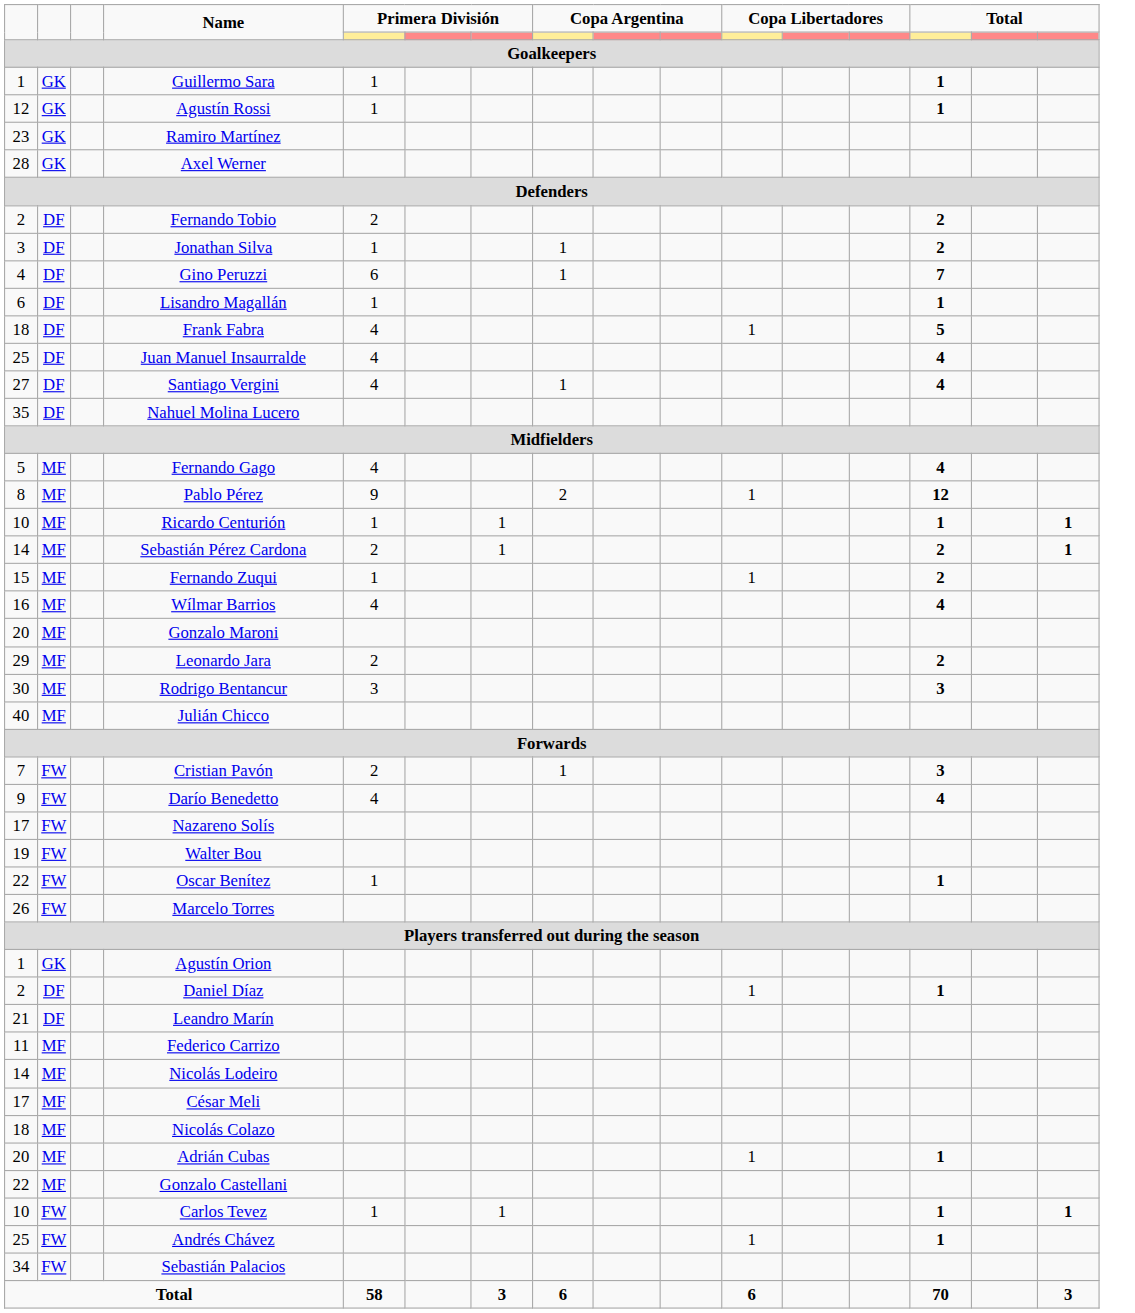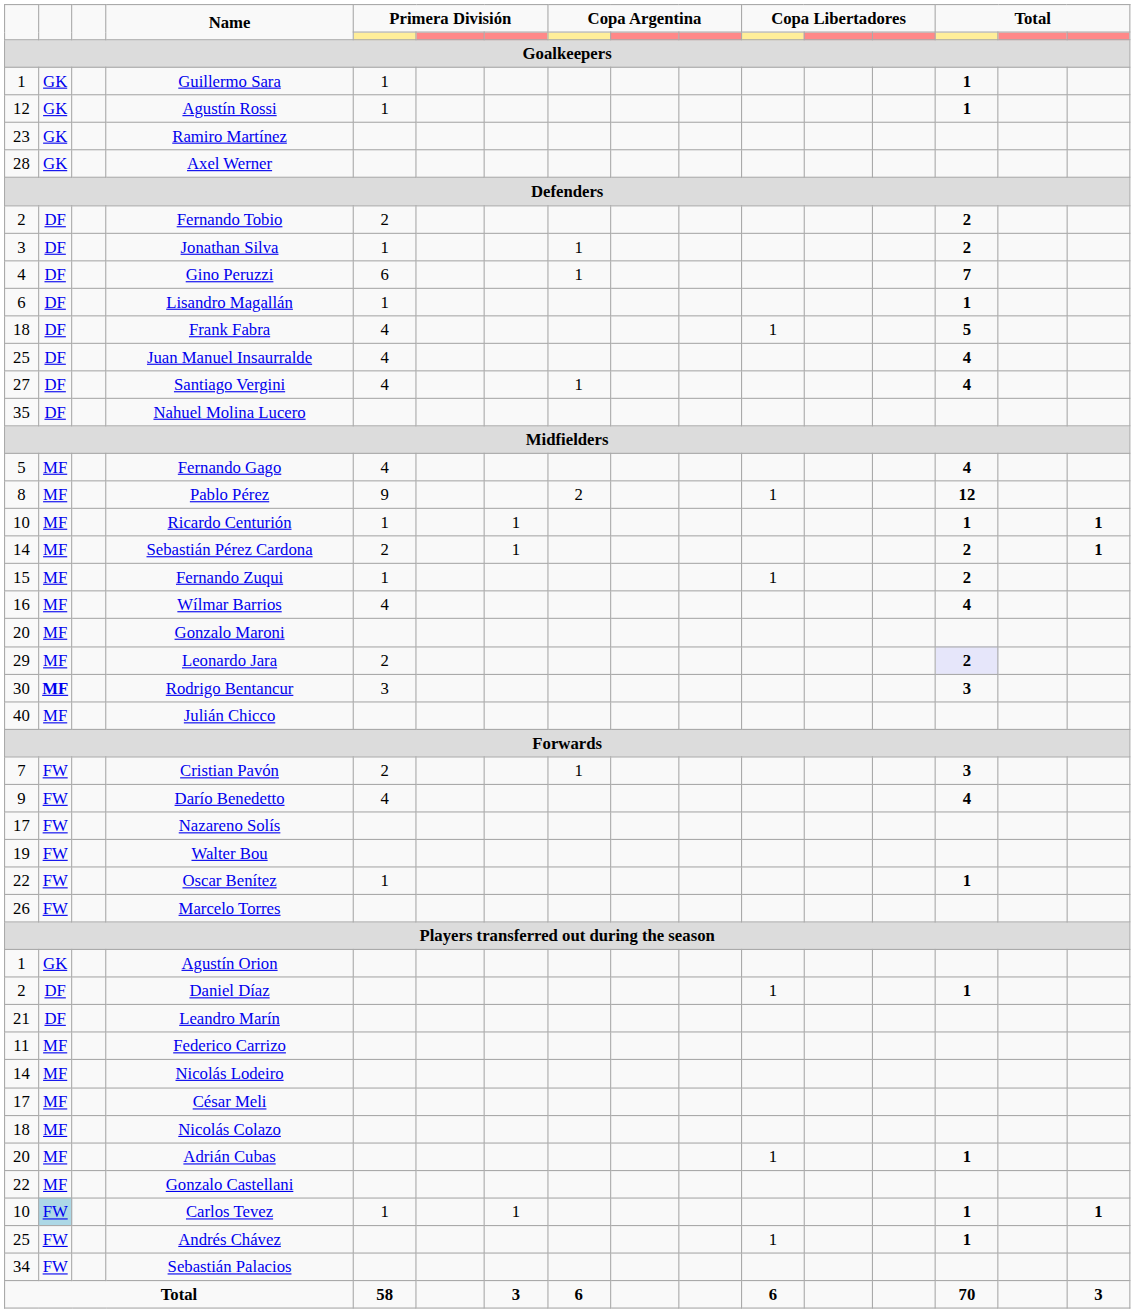(940, 660) no background -> (967, 660) lavender background
(54, 687) normal -> (55, 687) bold
(54, 1211) no background -> (55, 1211) lightblue background
